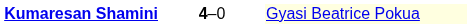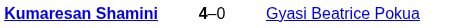(343, 14) lightyellow background -> (343, 14) no background
